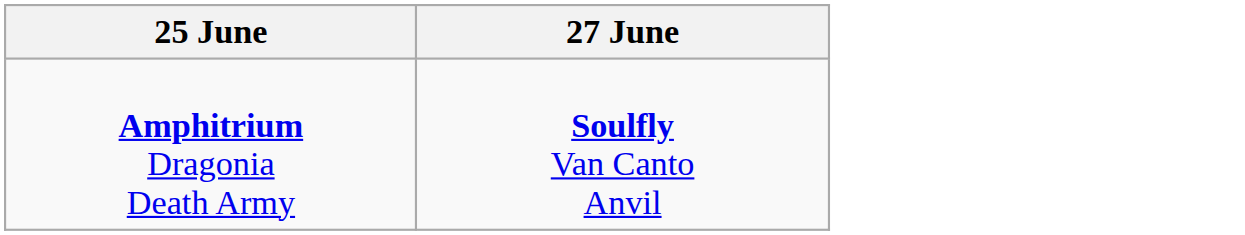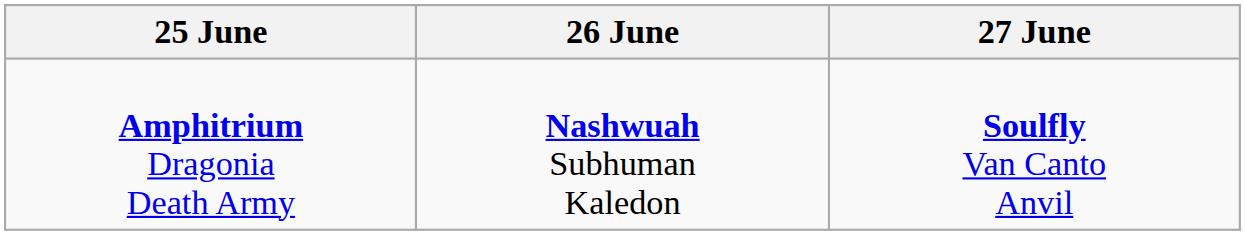+ column: (623, 31)
